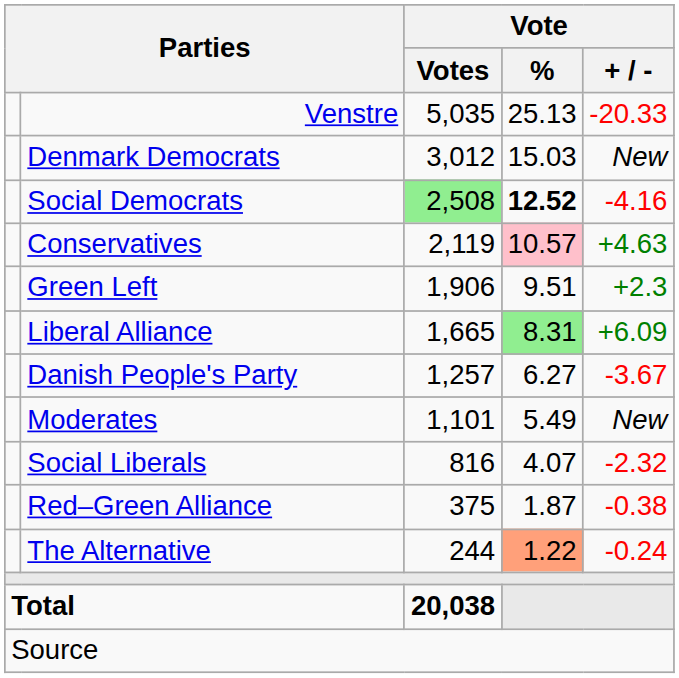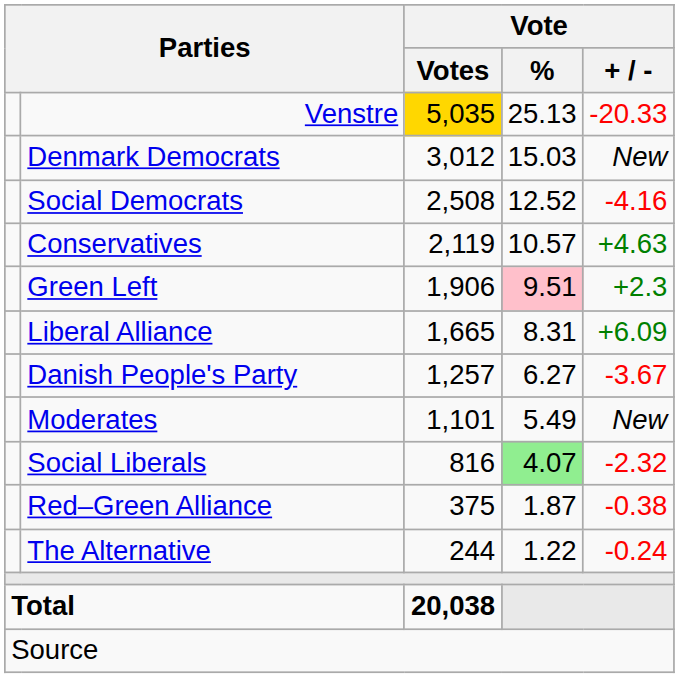(461, 113) no background -> (461, 113) gold background
(461, 200) lightgreen background -> (461, 200) no background
(542, 200) bold -> (542, 200) normal
(542, 244) pink background -> (542, 244) no background
(550, 288) no background -> (550, 288) pink background
(550, 331) lightgreen background -> (550, 331) no background
(550, 462) no background -> (550, 462) lightgreen background
(550, 550) lightsalmon background -> (550, 550) no background
